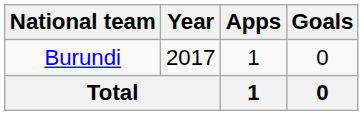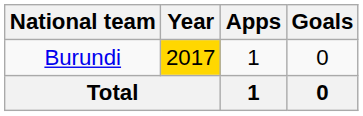(191, 57) no background -> (191, 57) gold background
